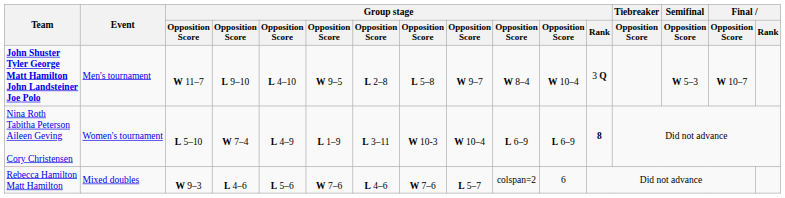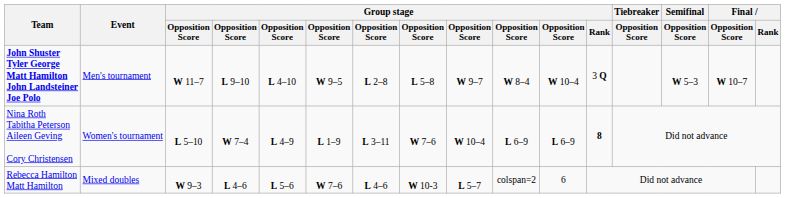(423, 142) W 10-3 -> (423, 142) W 7–6
(423, 186) W 7–6 -> (423, 186) W 10-3
